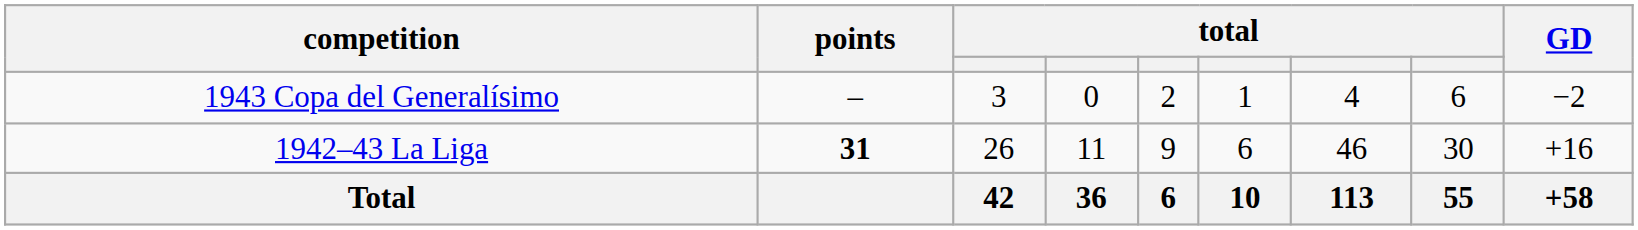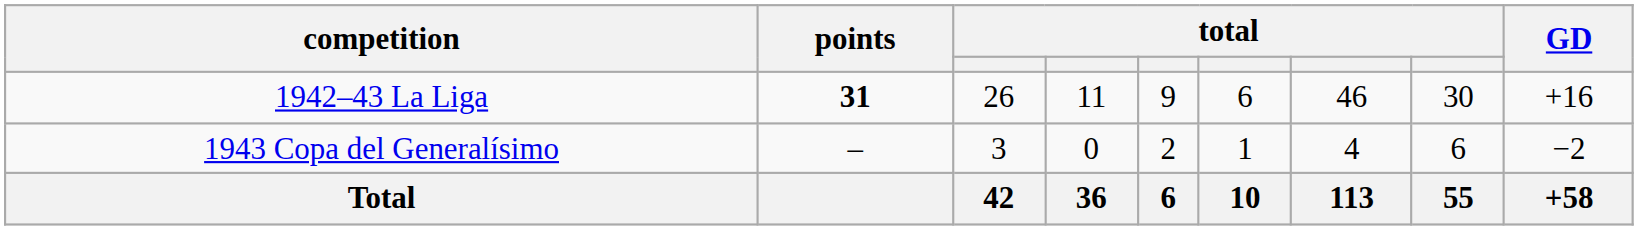rows swapped: (382, 147) <-> (382, 96)
